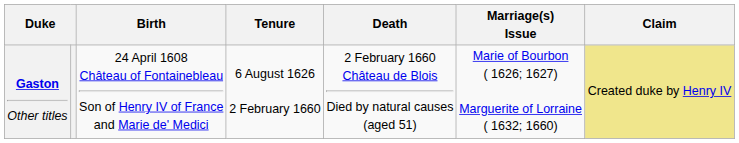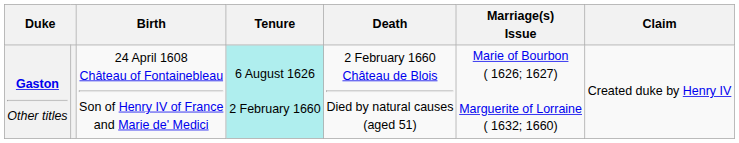(275, 91) no background -> (275, 91) paleturquoise background
(660, 91) khaki background -> (660, 91) no background
